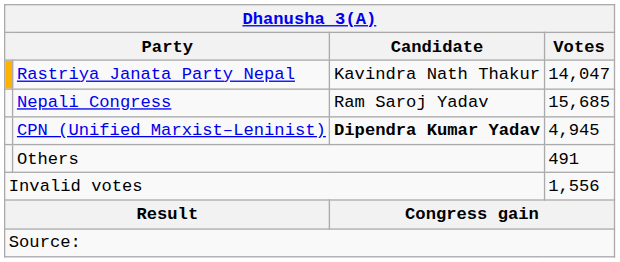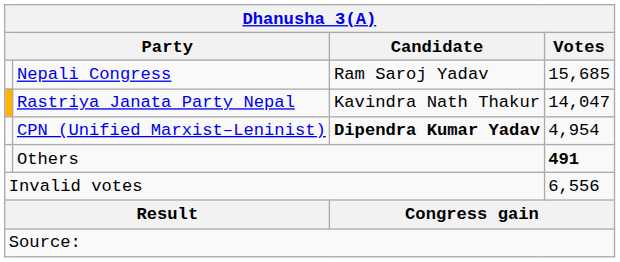rows swapped: (94, 103) <-> (156, 75)
(574, 131) 4,945 -> (574, 131) 4,954
(564, 158) normal -> (564, 158) bold
(574, 186) 1,556 -> (574, 186) 6,556
